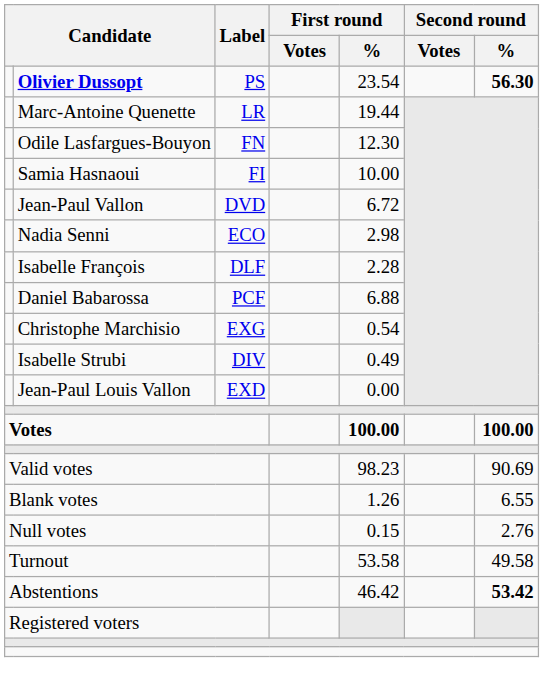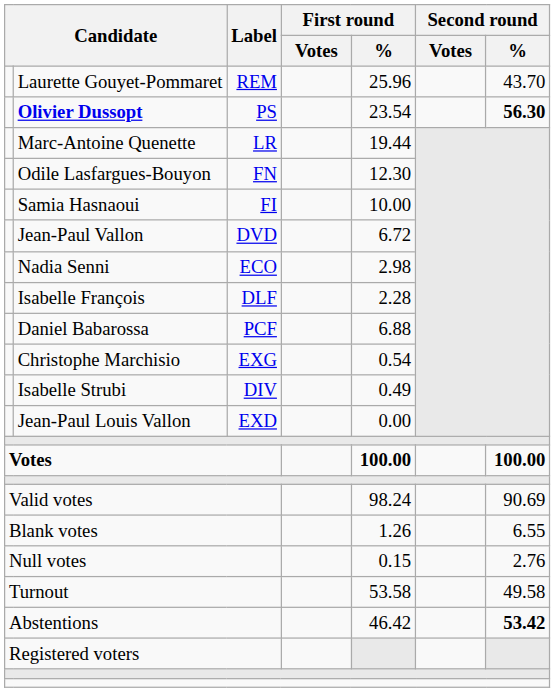+ row: (120, 81)
(378, 469) 98.23 -> (390, 499) 98.24
